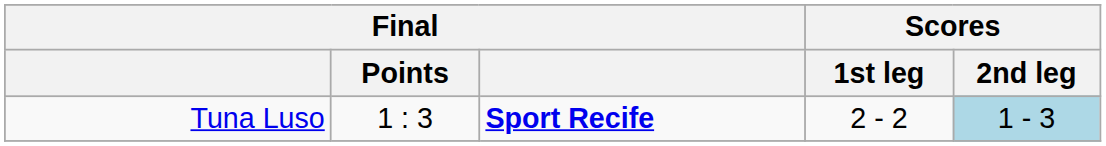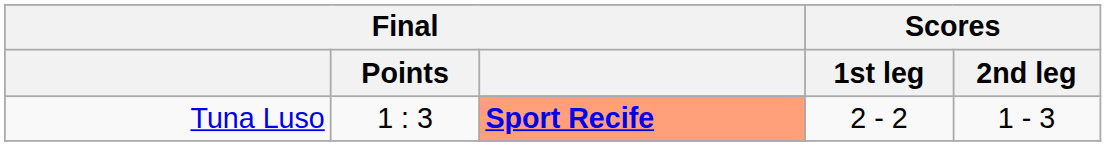(570, 118) no background -> (570, 118) lightsalmon background
(1026, 118) lightblue background -> (1026, 118) no background
